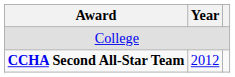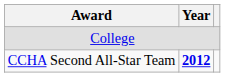(96, 60) bold -> (92, 60) normal
(205, 60) normal -> (196, 60) bold
